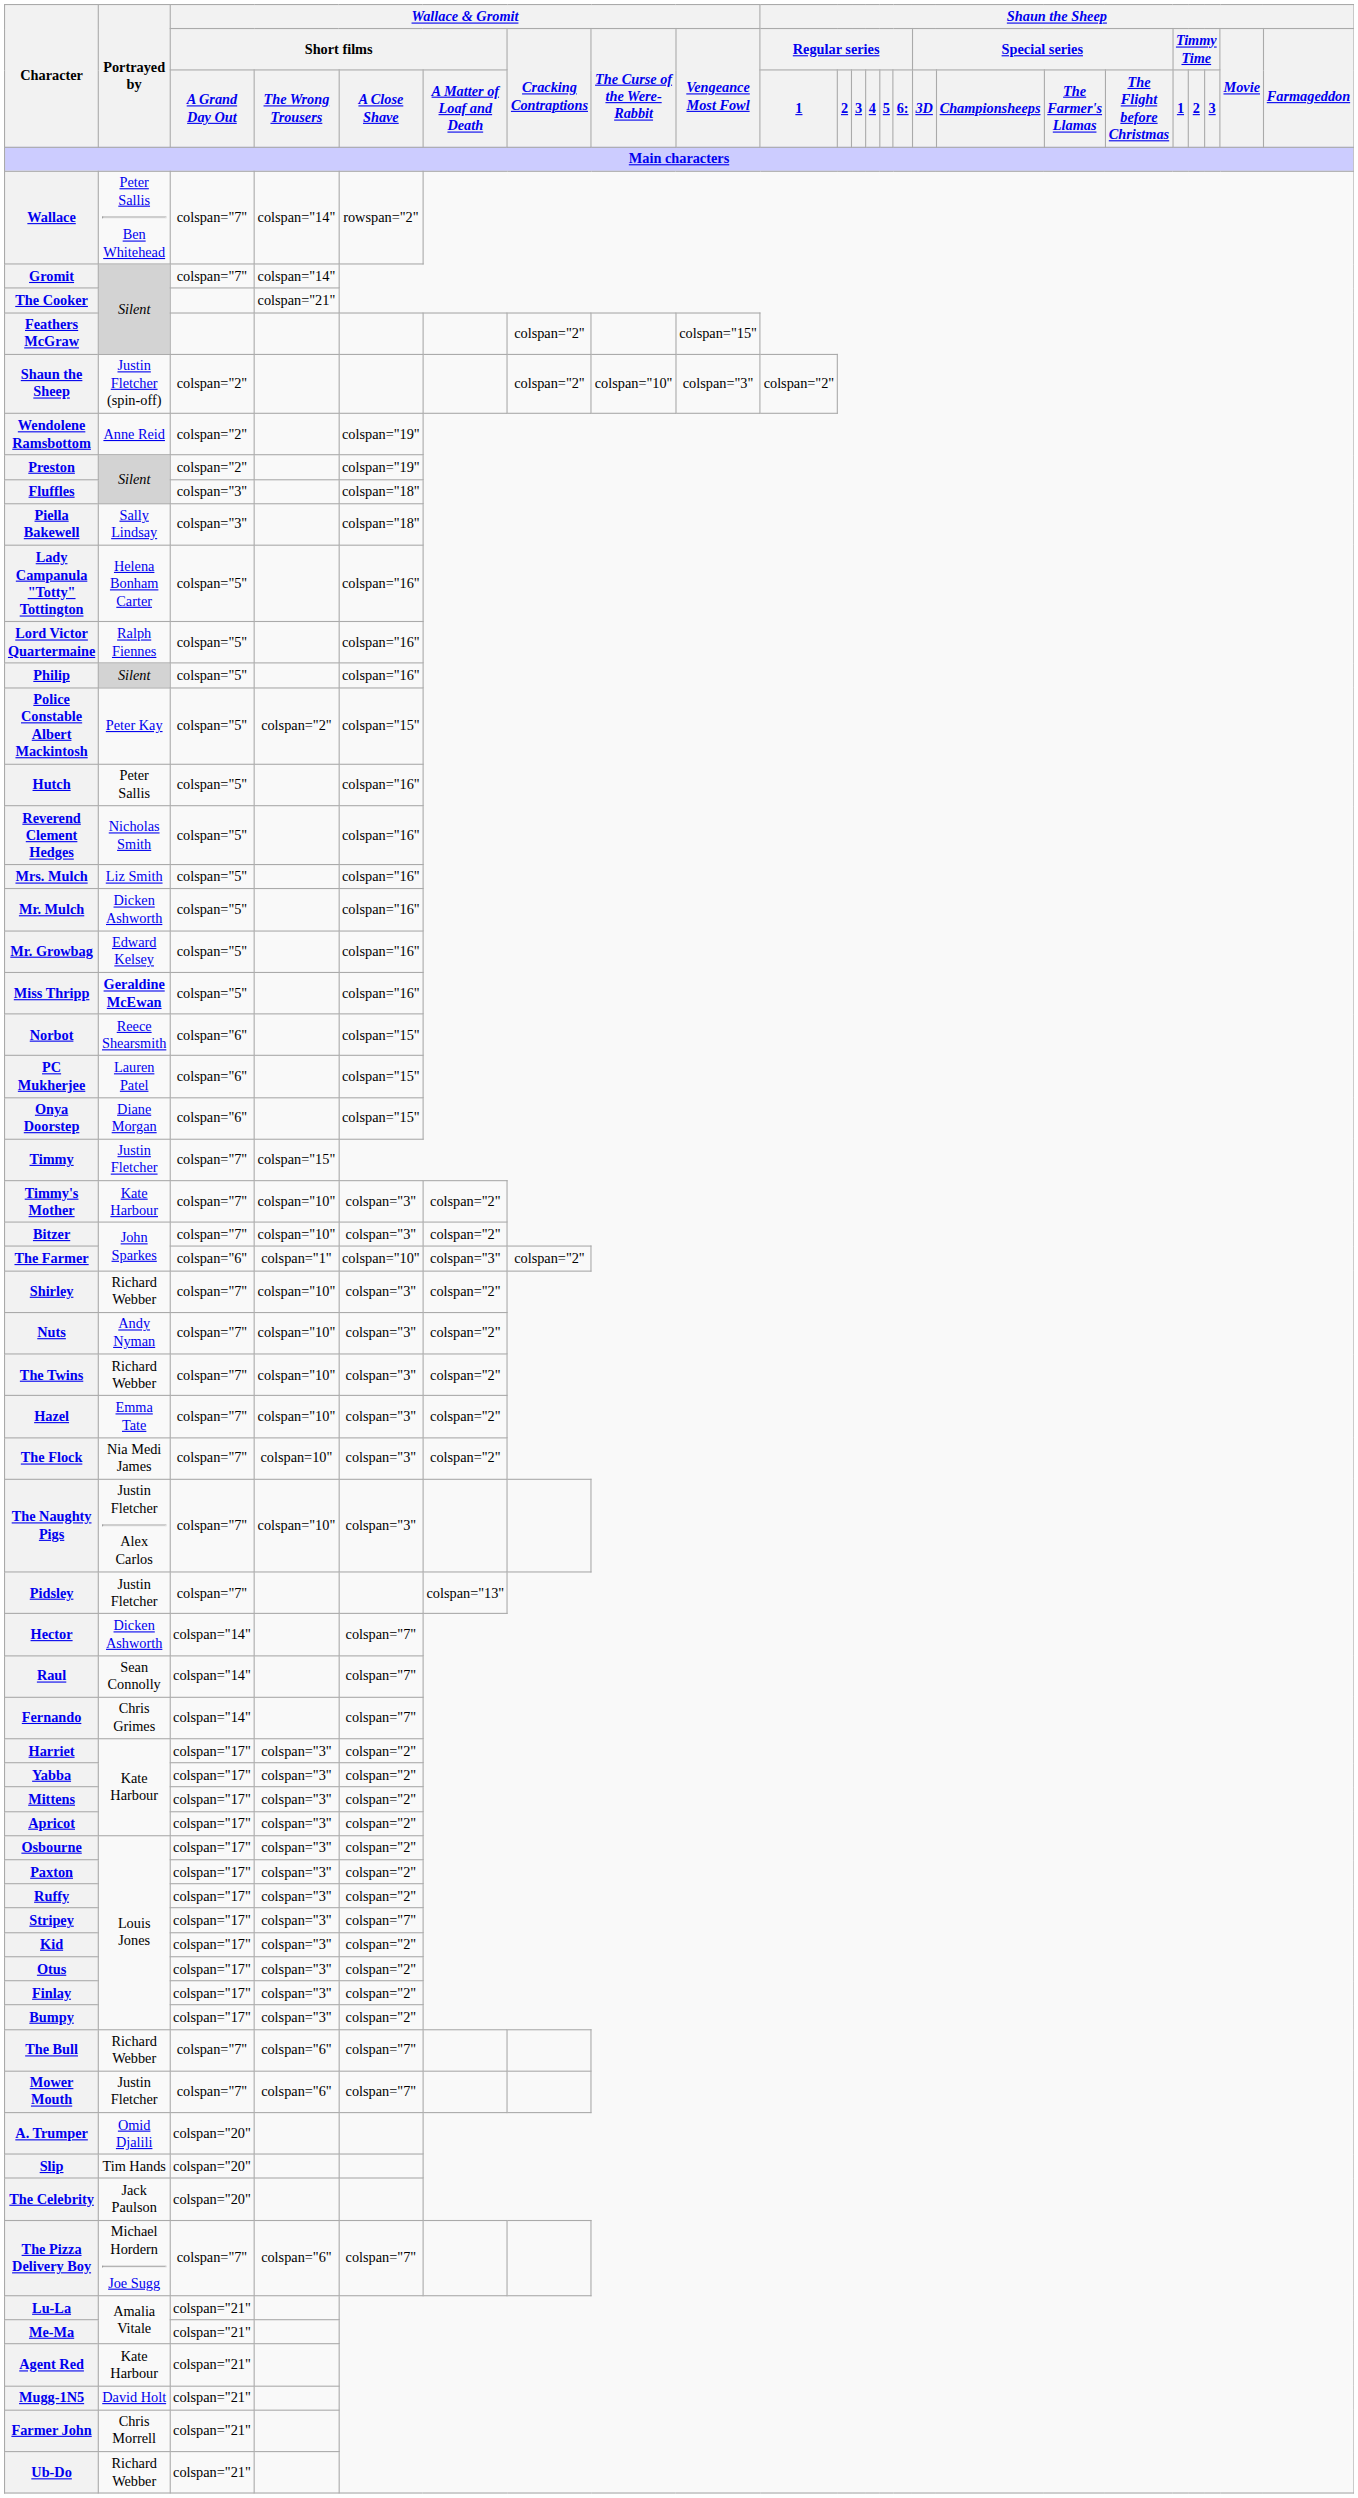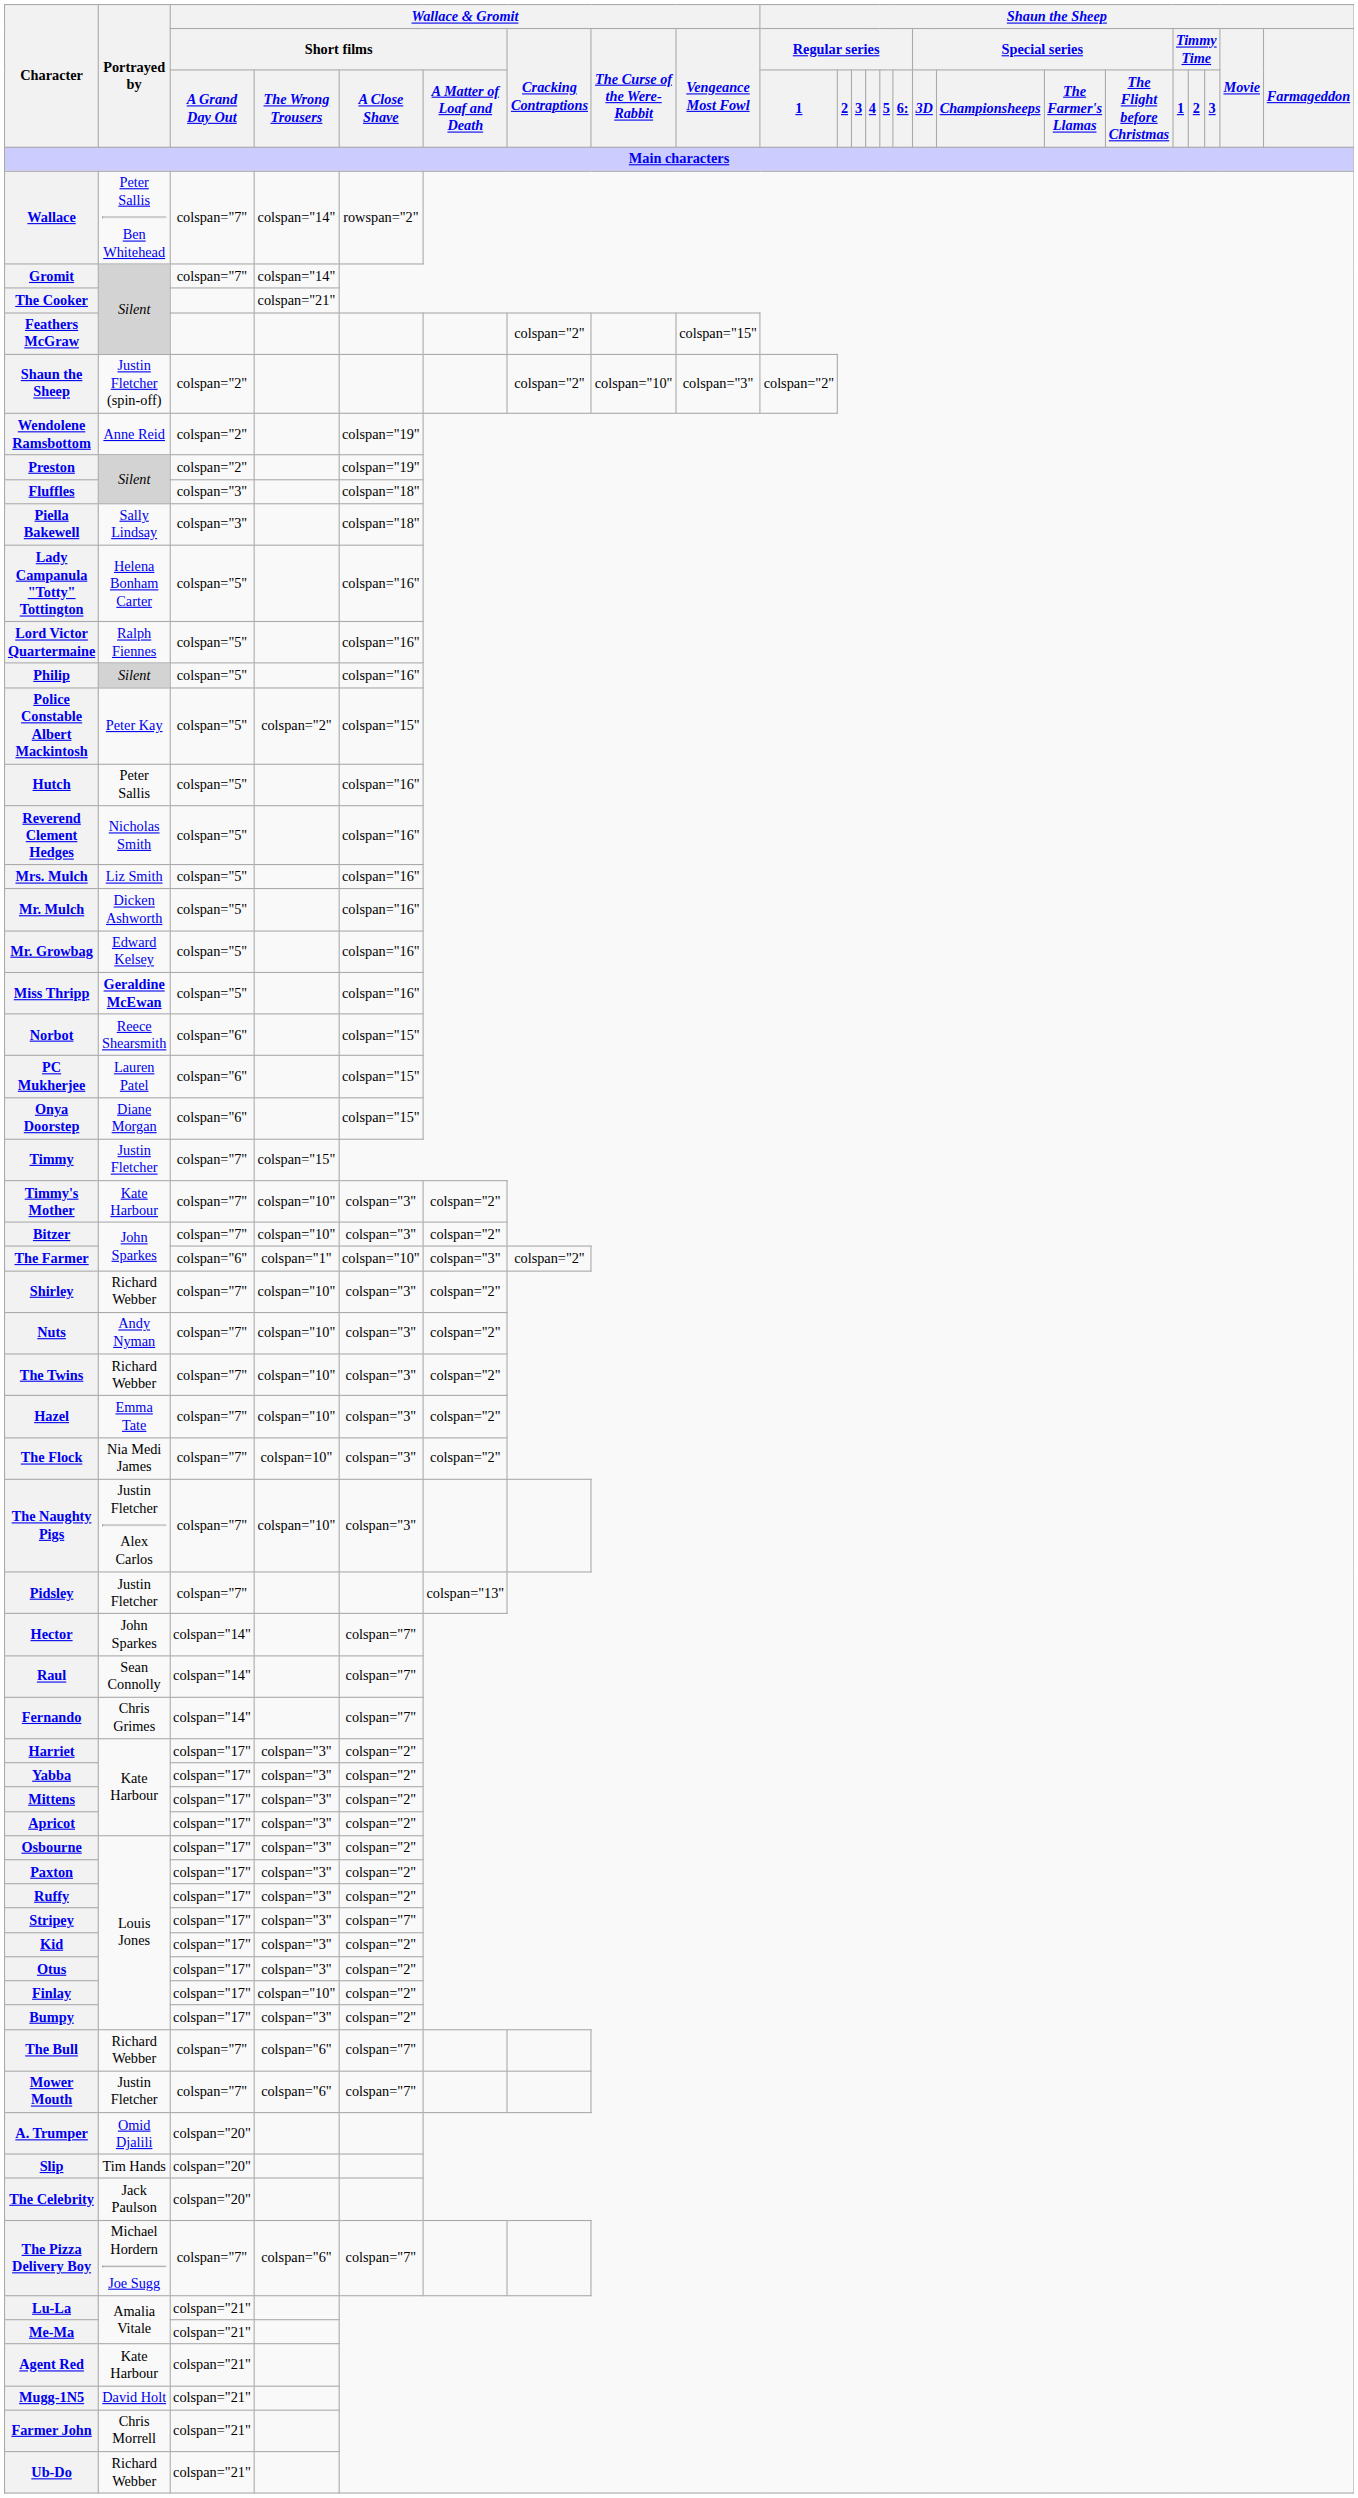(134, 1634) Dicken Ashworth -> (134, 1634) John Sparkes
(296, 1993) colspan="3" -> (296, 1993) colspan="10"
